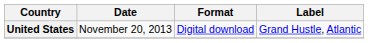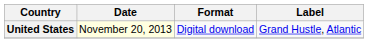(125, 29) no background -> (125, 29) lightyellow background
